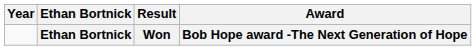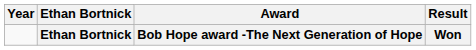columns swapped: (325, 14) <-> (157, 14)
